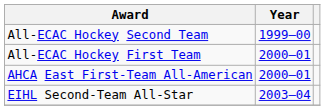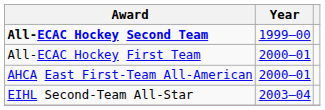(108, 35) normal -> (108, 35) bold
